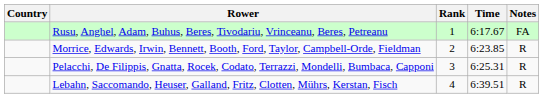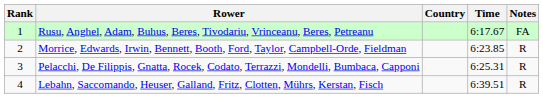columns swapped: (452, 13) <-> (27, 13)
